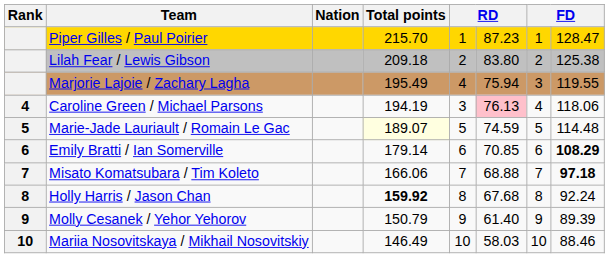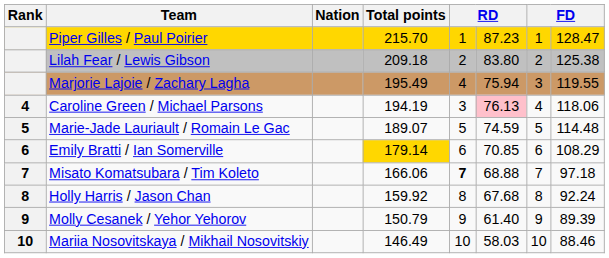(406, 128) lightyellow background -> (406, 128) no background
(406, 151) no background -> (406, 151) gold background
(578, 151) bold -> (578, 151) normal
(462, 173) normal -> (462, 173) bold
(578, 173) bold -> (578, 173) normal
(406, 196) bold -> (406, 196) normal
